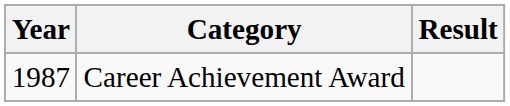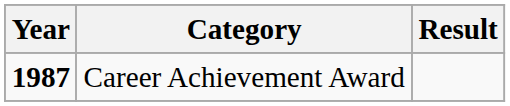(41, 76) normal -> (41, 76) bold
